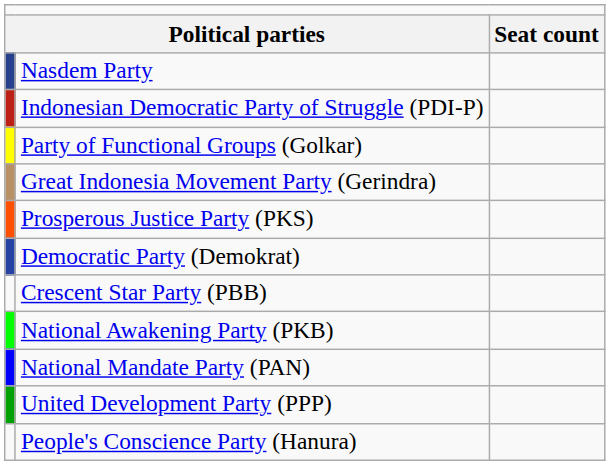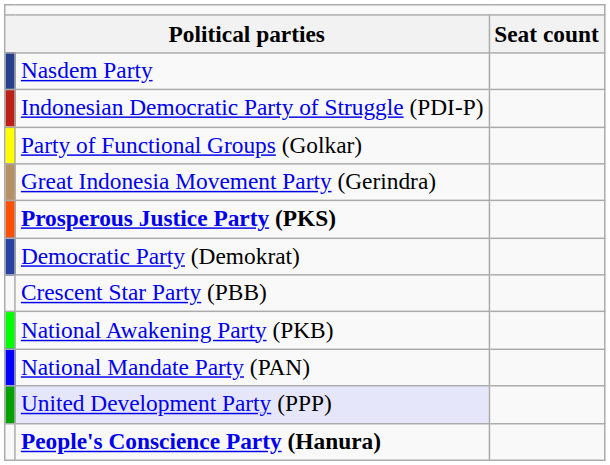(167, 219) normal -> (178, 219) bold
(176, 404) no background -> (176, 404) lavender background
(189, 441) normal -> (201, 441) bold
